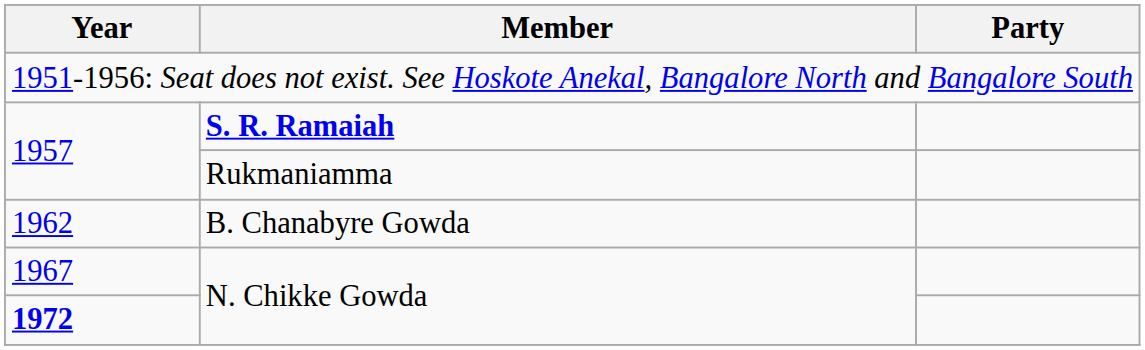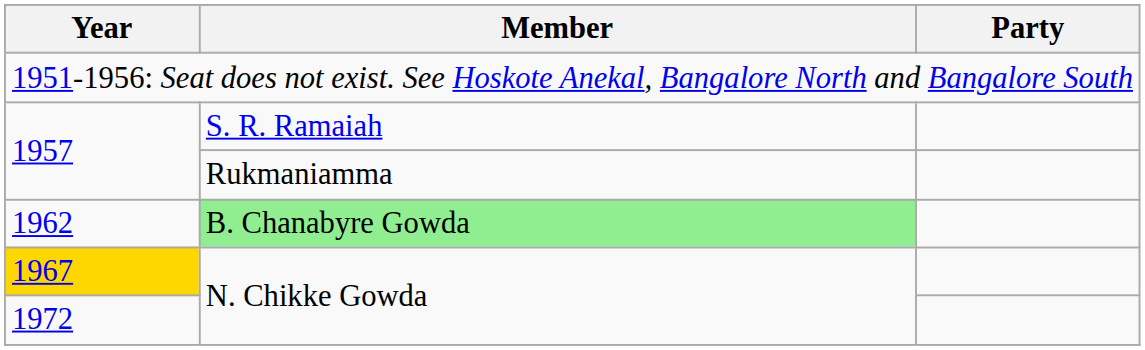(300, 125) bold -> (294, 125) normal
(338, 222) no background -> (338, 222) lightgreen background
(43, 271) no background -> (43, 271) gold background
(43, 319) bold -> (43, 319) normal
